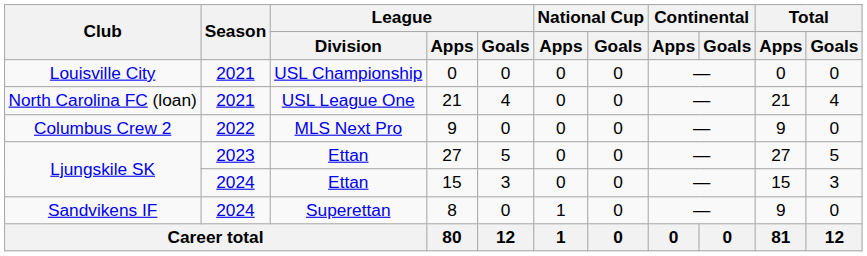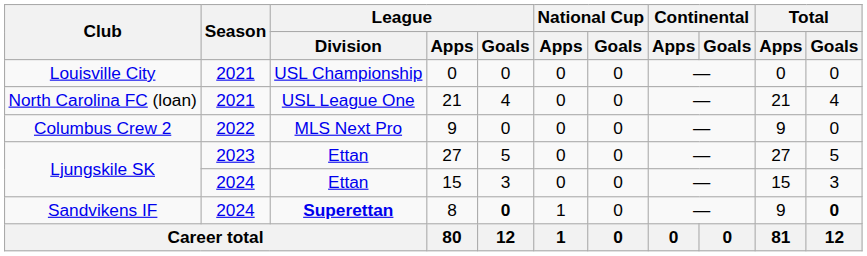(348, 210) normal -> (348, 210) bold
(506, 210) normal -> (506, 210) bold
(834, 210) normal -> (834, 210) bold
